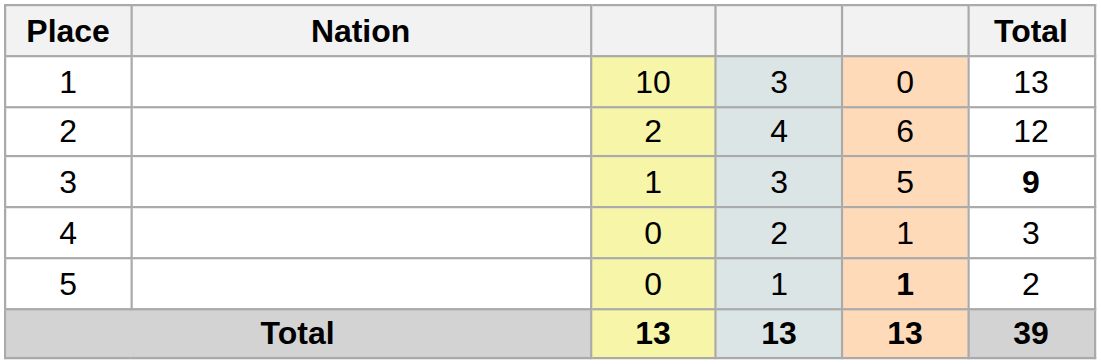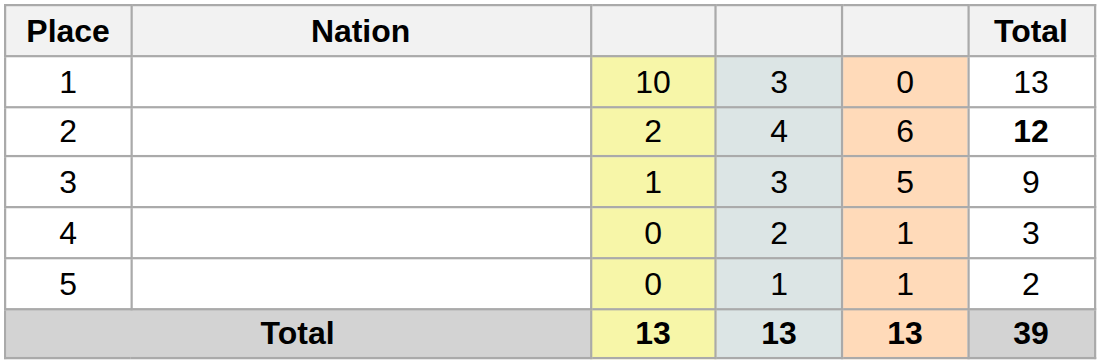(1031, 132) normal -> (1031, 132) bold
(1031, 182) bold -> (1031, 182) normal
(905, 283) bold -> (905, 283) normal
